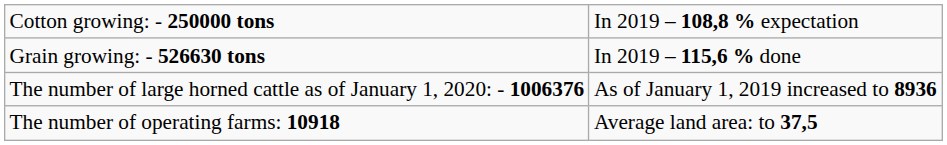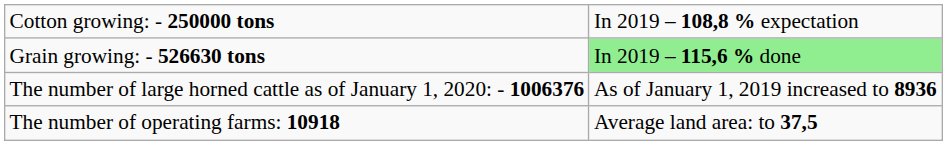(697, 55) no background -> (697, 55) lightgreen background
